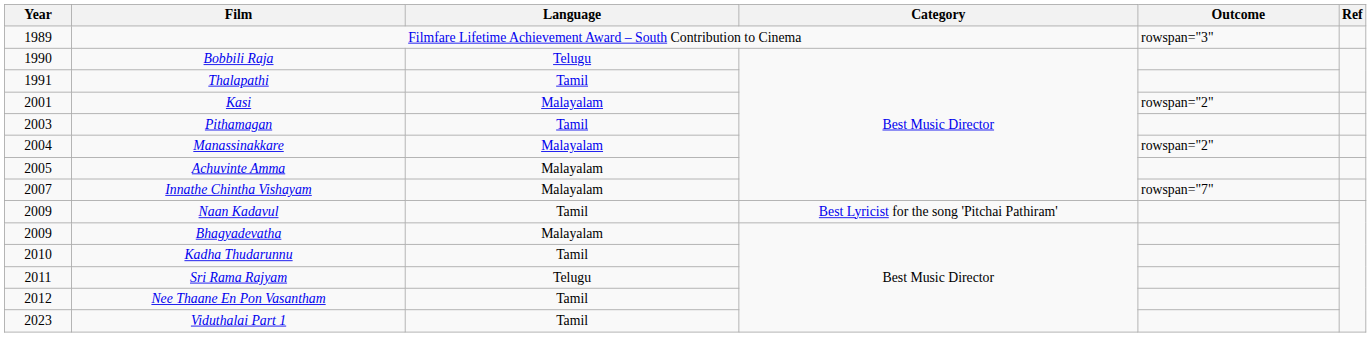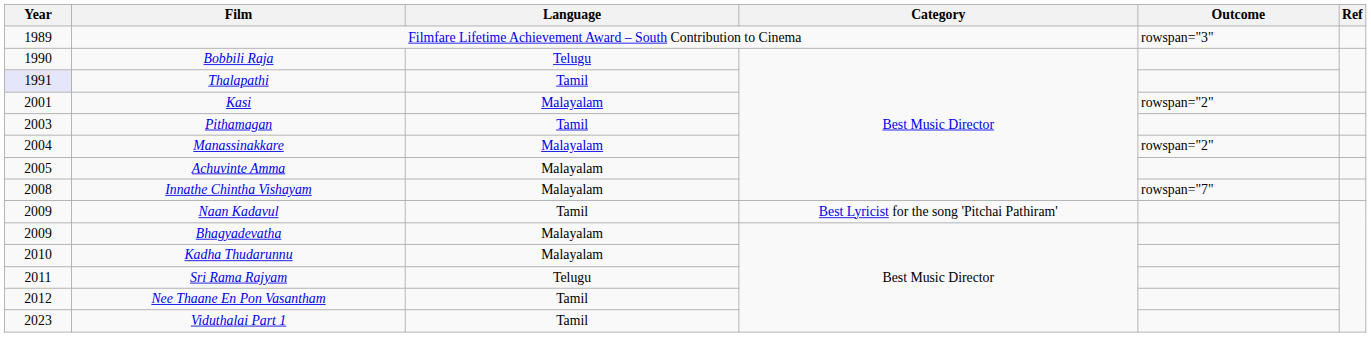(38, 80) no background -> (38, 80) lavender background
(38, 189) 2007 -> (38, 189) 2008
(572, 255) Tamil -> (572, 255) Malayalam
